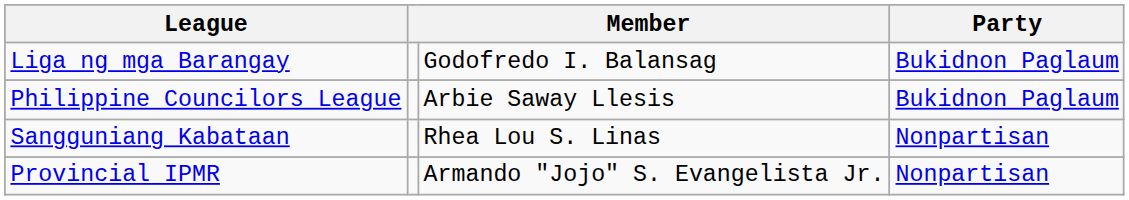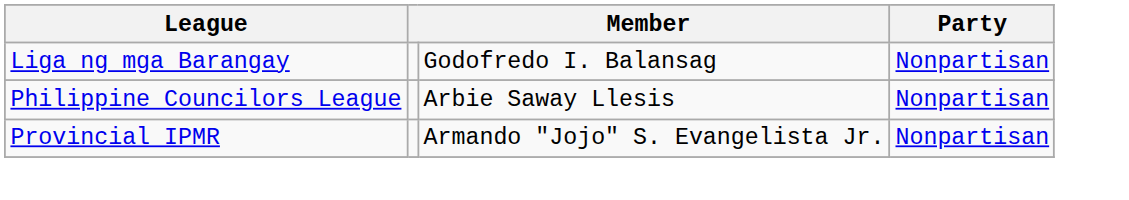(1007, 62) Bukidnon Paglaum -> (972, 62) Nonpartisan
(1007, 100) Bukidnon Paglaum -> (972, 100) Nonpartisan
- row: (150, 138)
